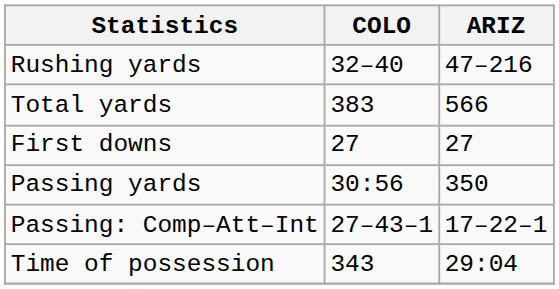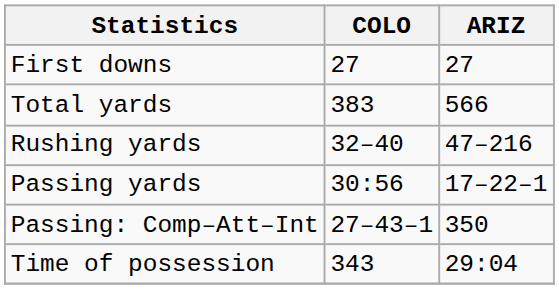rows swapped: (91, 145) <-> (106, 65)
(467, 185) 350 -> (496, 185) 17–22–1
(496, 224) 17–22–1 -> (467, 224) 350
